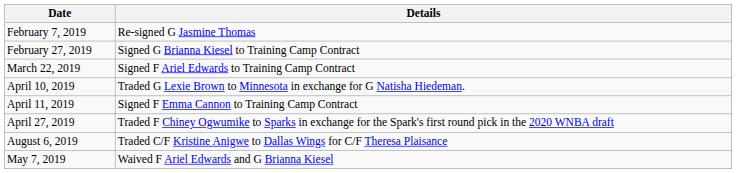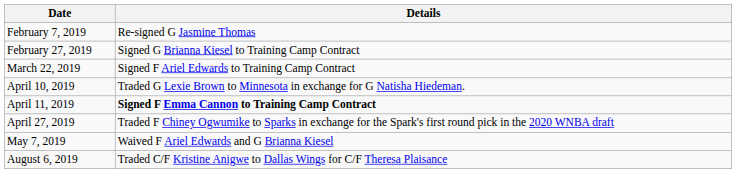(238, 104) normal -> (247, 104) bold
rows swapped: (36, 159) <-> (42, 141)
